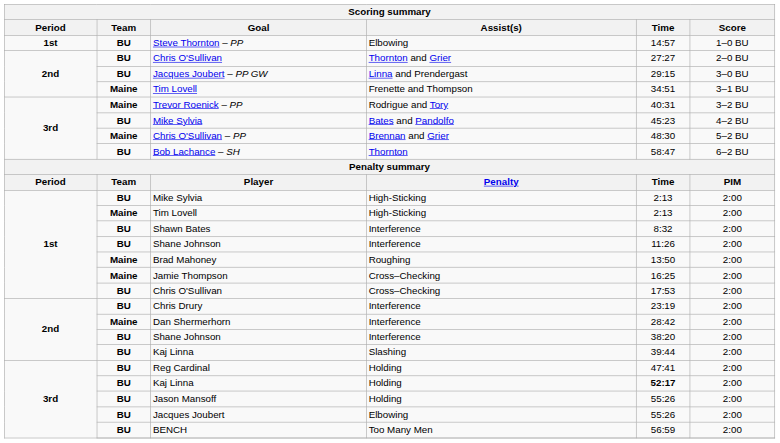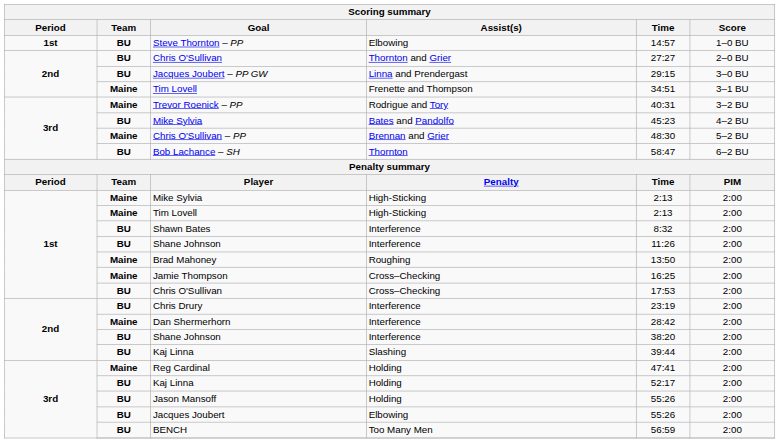(124, 197) BU -> (124, 197) Maine
(124, 368) BU -> (124, 368) Maine
(663, 383) bold -> (663, 383) normal
